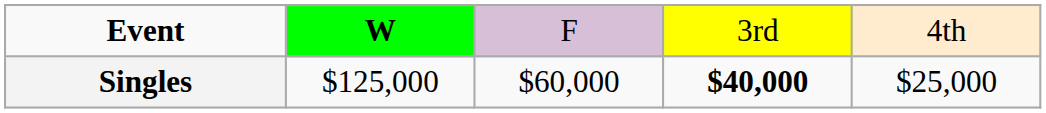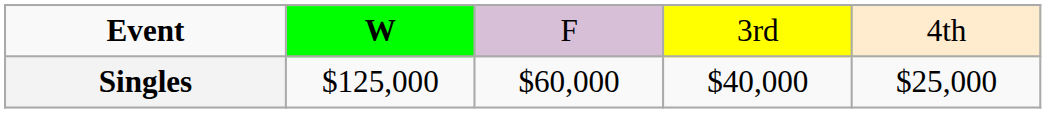(758, 81) bold -> (758, 81) normal
